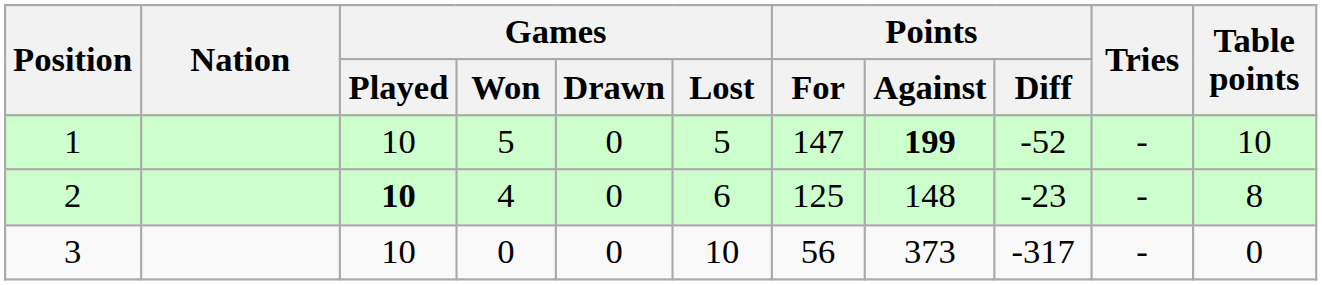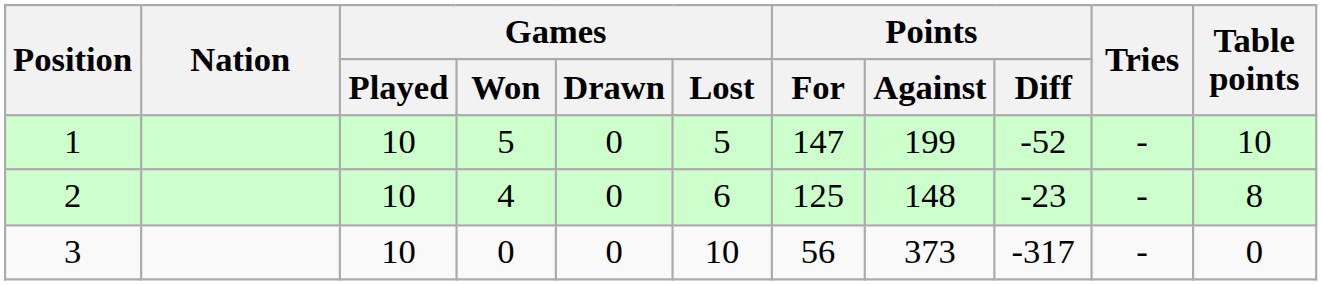(930, 141) bold -> (930, 141) normal
(398, 196) bold -> (398, 196) normal
